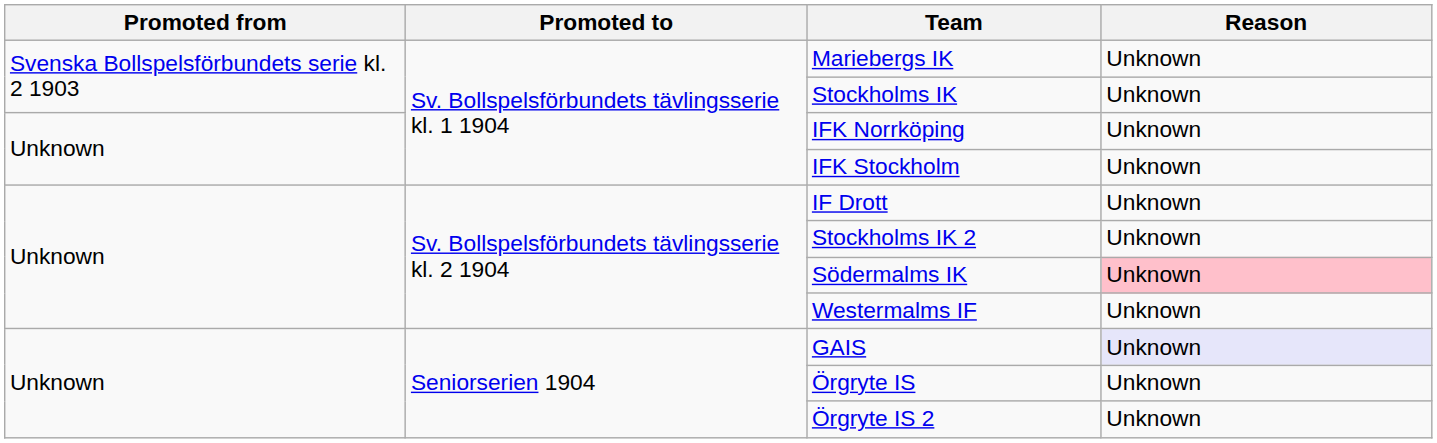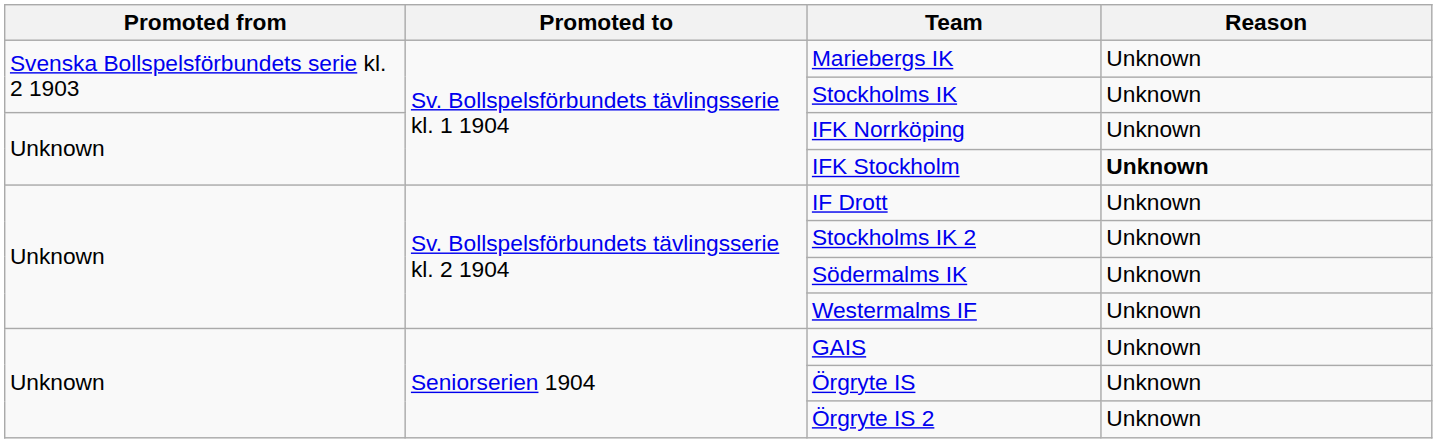(1154, 166) normal -> (1157, 166) bold
(1154, 274) pink background -> (1154, 274) no background
(1154, 346) lavender background -> (1154, 346) no background
